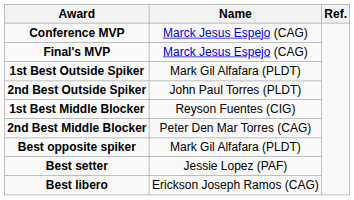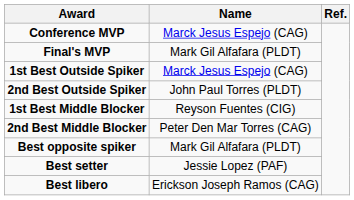(235, 52) Marck Jesus Espejo (CAG) -> (235, 52) Mark Gil Alfafara (PLDT)
(235, 71) Mark Gil Alfafara (PLDT) -> (235, 71) Marck Jesus Espejo (CAG)
